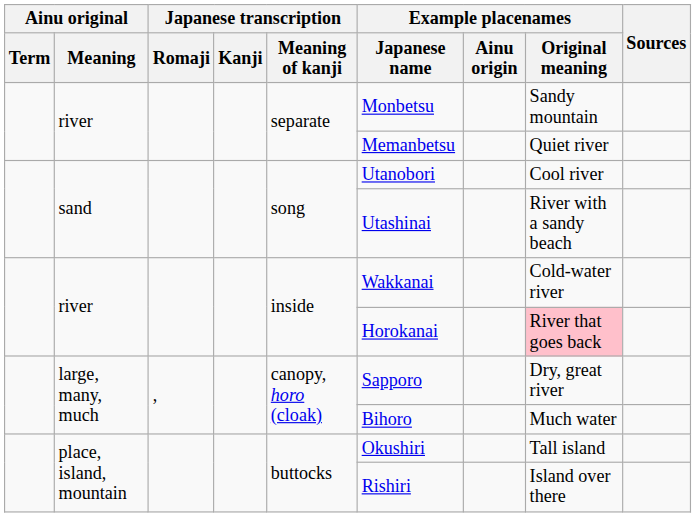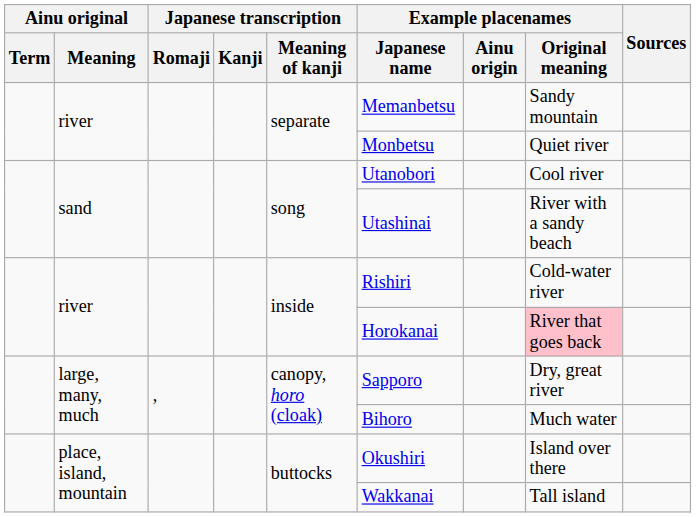(398, 106) Monbetsu -> (408, 106) Memanbetsu
(408, 145) Memanbetsu -> (398, 145) Monbetsu
(398, 282) Wakkanai -> (386, 282) Rishiri
(567, 447) Tall island -> (570, 458) Island over there
(386, 486) Rishiri -> (398, 496) Wakkanai
(570, 486) Island over there -> (567, 496) Tall island
